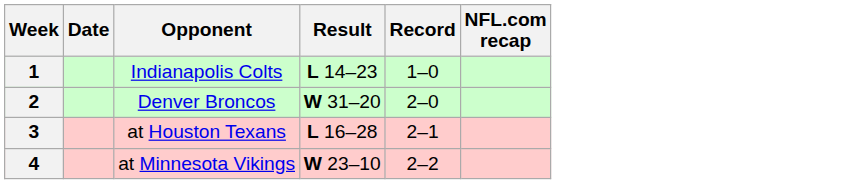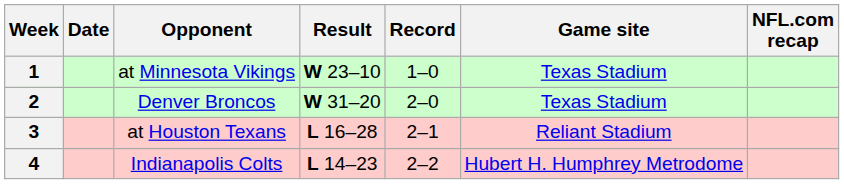+ column: (604, 30)
(207, 71) Indianapolis Colts -> (207, 71) at Minnesota Vikings
(342, 71) L 14–23 -> (342, 71) W 23–10
(207, 163) at Minnesota Vikings -> (207, 163) Indianapolis Colts
(342, 163) W 23–10 -> (342, 163) L 14–23
